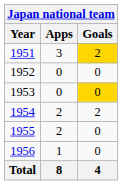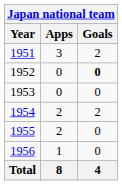(98, 53) gold background -> (98, 53) no background
(98, 72) normal -> (98, 72) bold
(98, 92) gold background -> (98, 92) no background
